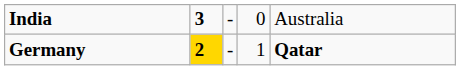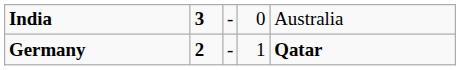(199, 49) gold background -> (199, 49) no background
